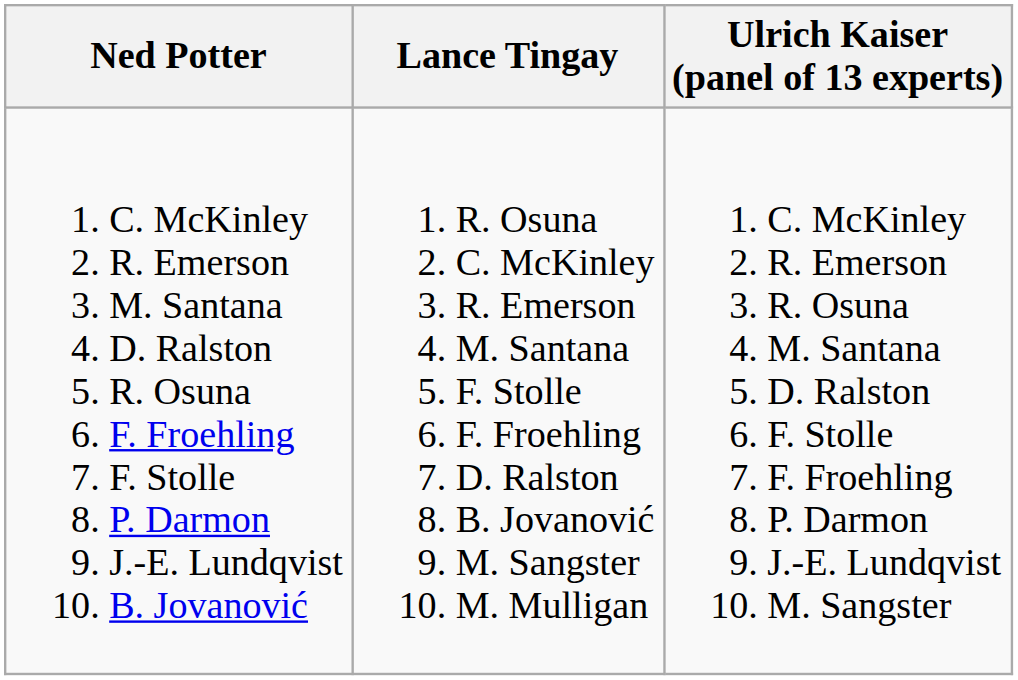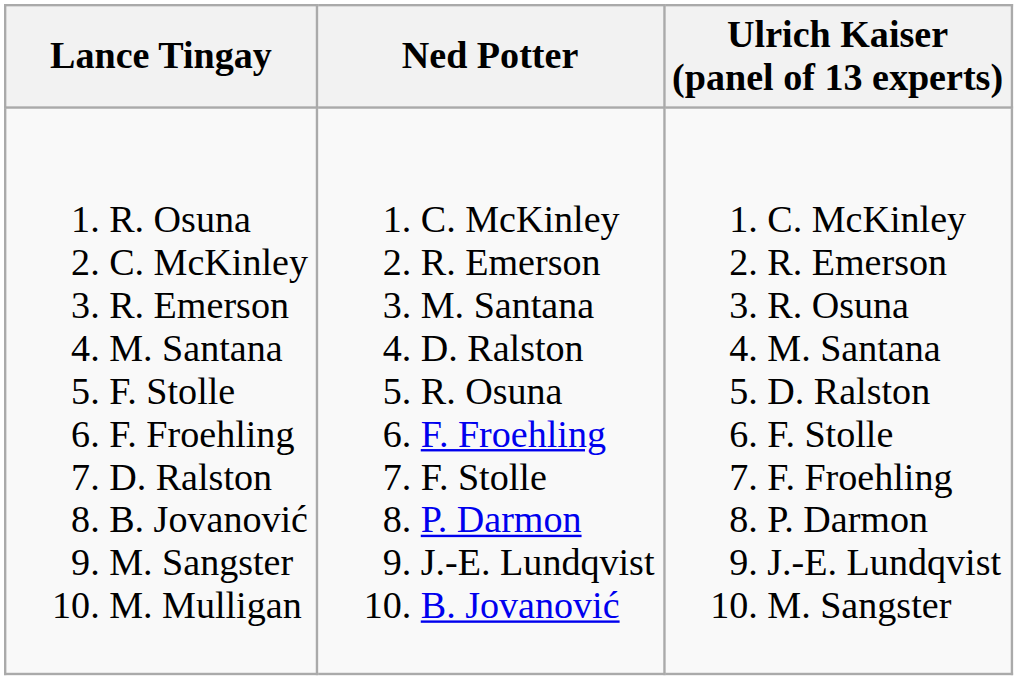columns swapped: (178, 56) <-> (507, 56)
